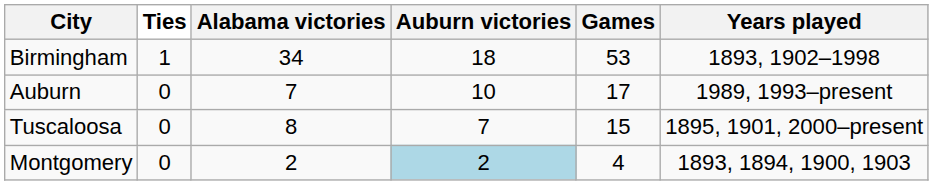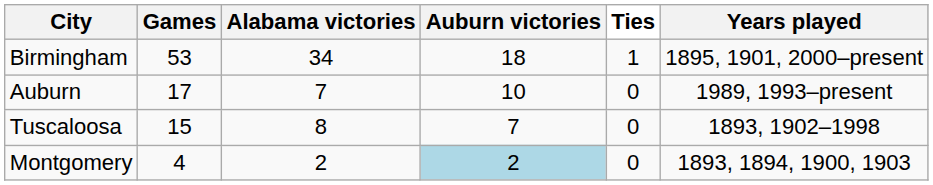columns swapped: (618, 22) <-> (165, 22)
(794, 57) 1893, 1902–1998 -> (794, 57) 1895, 1901, 2000–present
(794, 127) 1895, 1901, 2000–present -> (794, 127) 1893, 1902–1998
